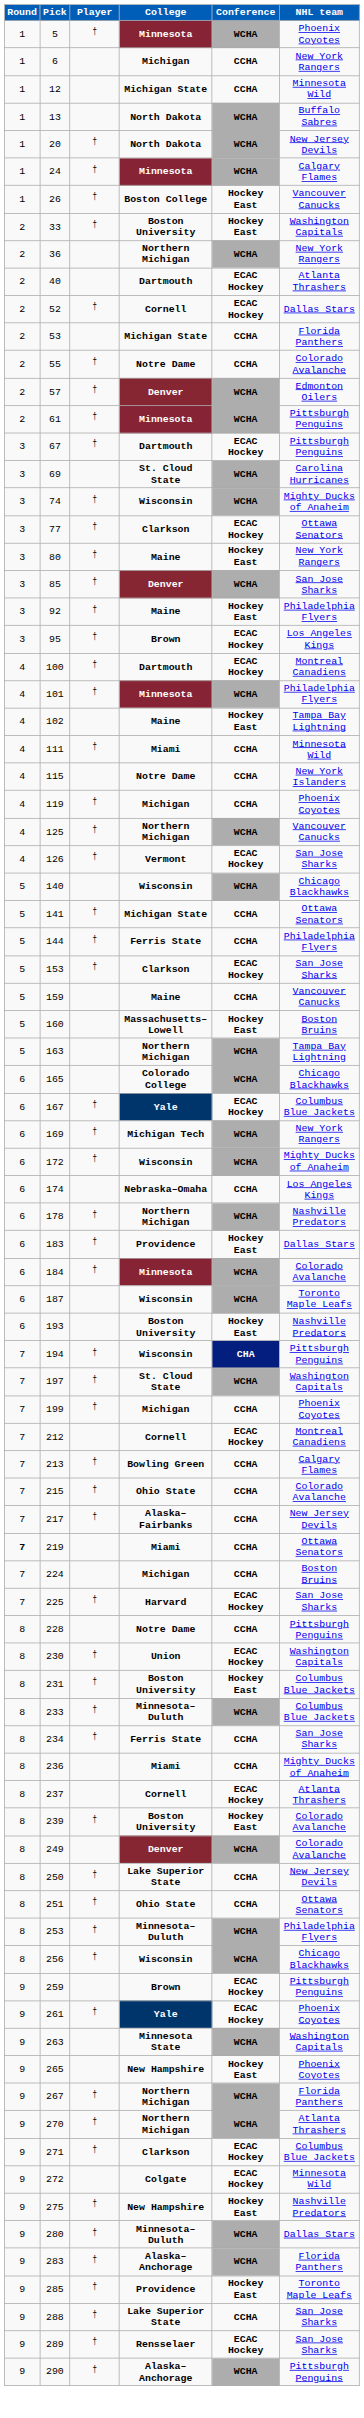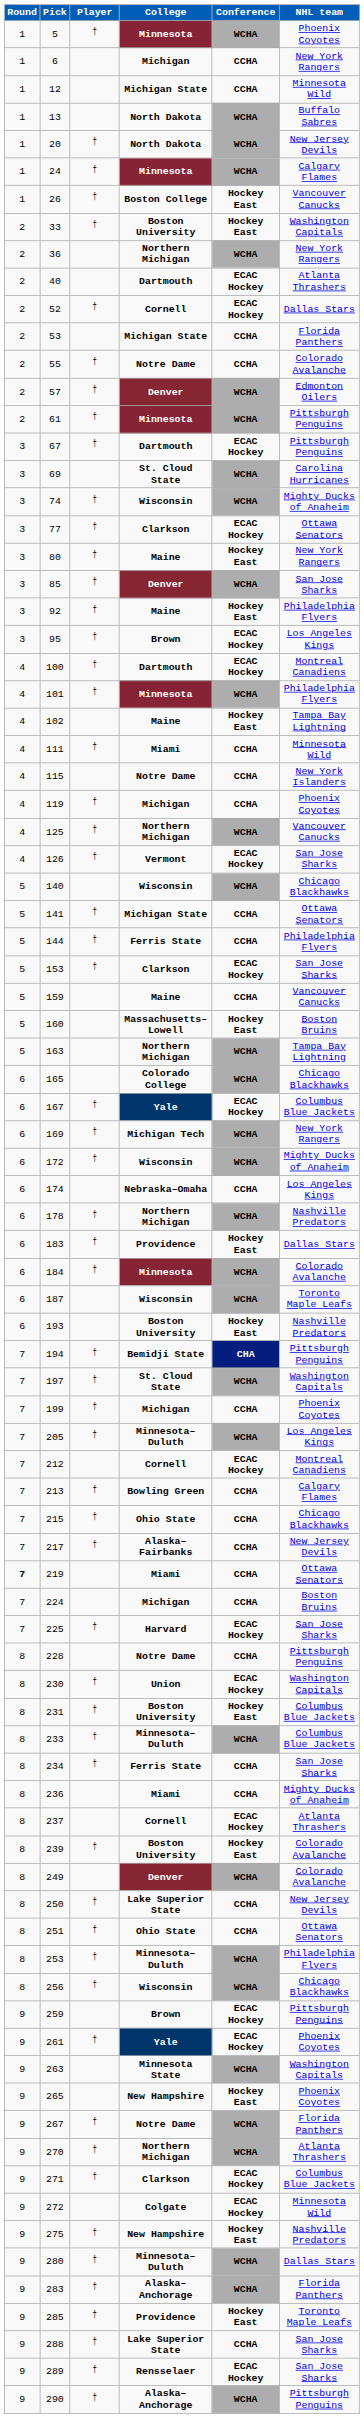(166, 1354) Wisconsin -> (166, 1354) Bemidji State
+ row: (55, 1437)
(319, 1492) Colorado Avalanche -> (319, 1519) Chicago Blackhawks
(166, 2097) Northern Michigan -> (166, 2124) Notre Dame
